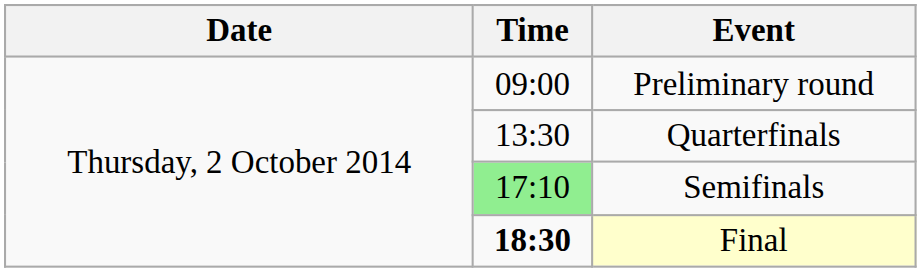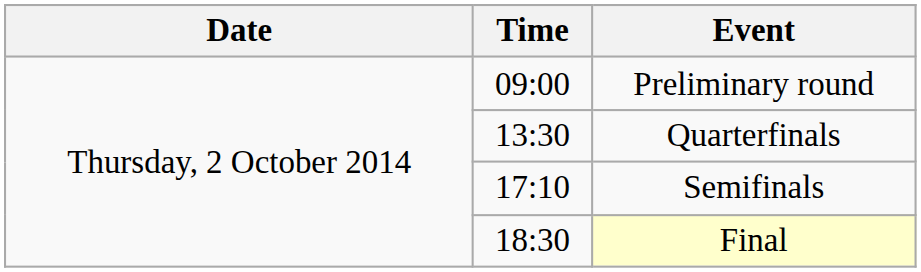(533, 187) lightgreen background -> (533, 187) no background
(533, 239) bold -> (533, 239) normal
